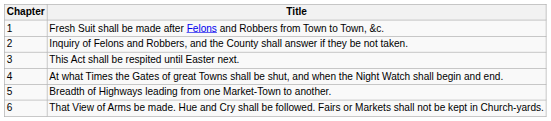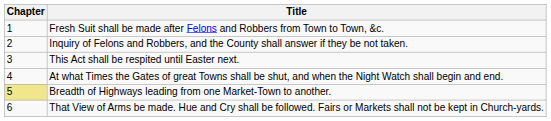(9, 92) no background -> (9, 92) khaki background
